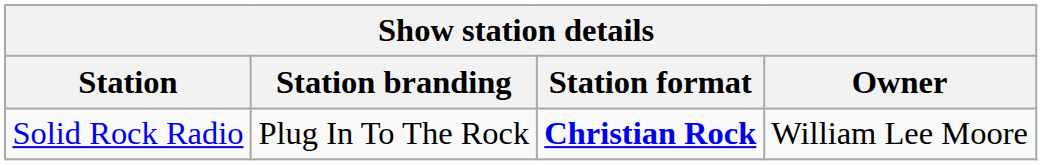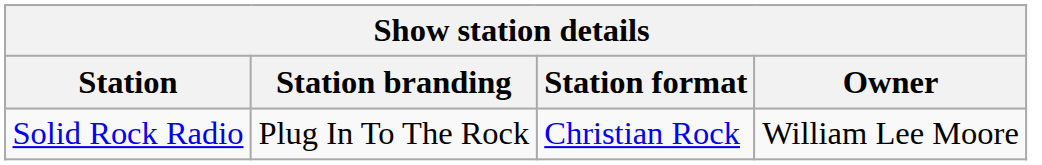(650, 133) bold -> (642, 133) normal
